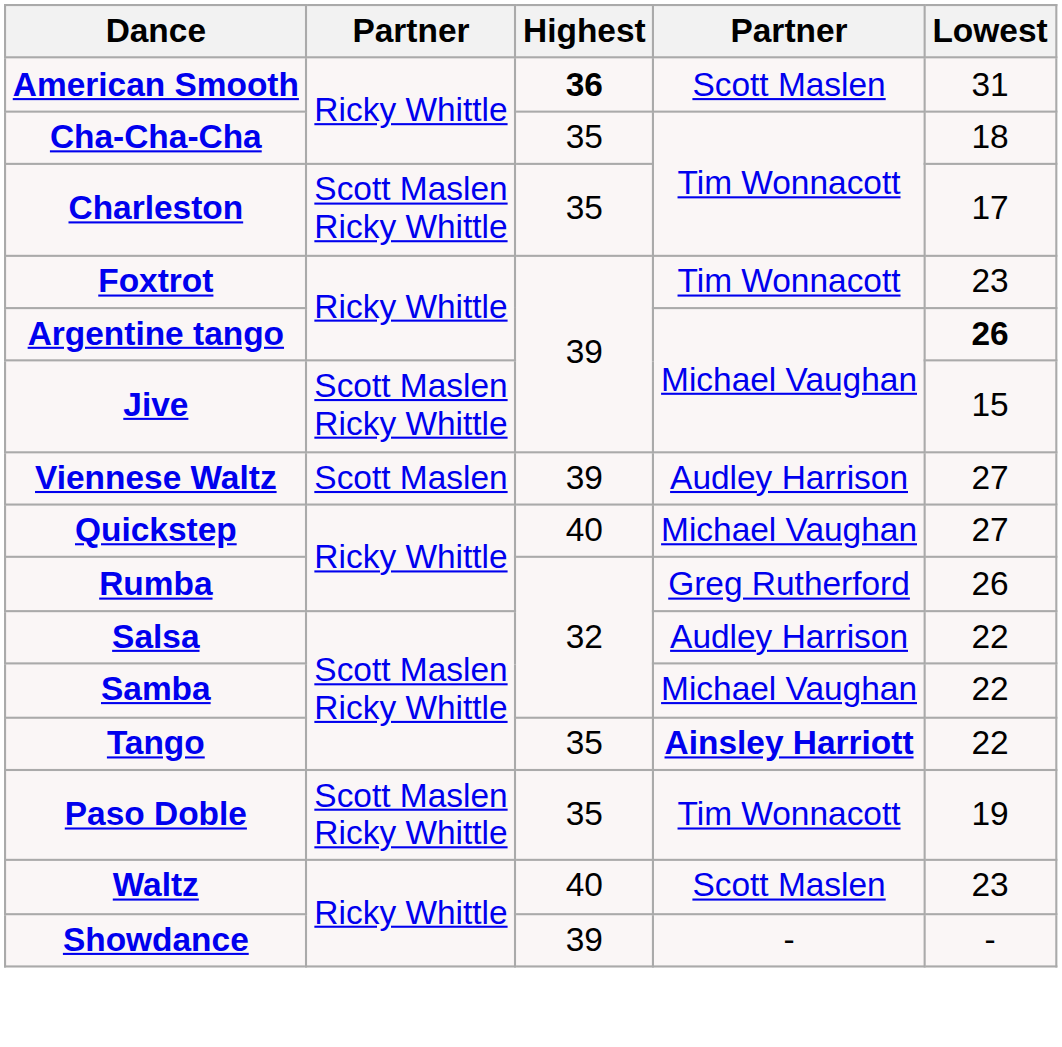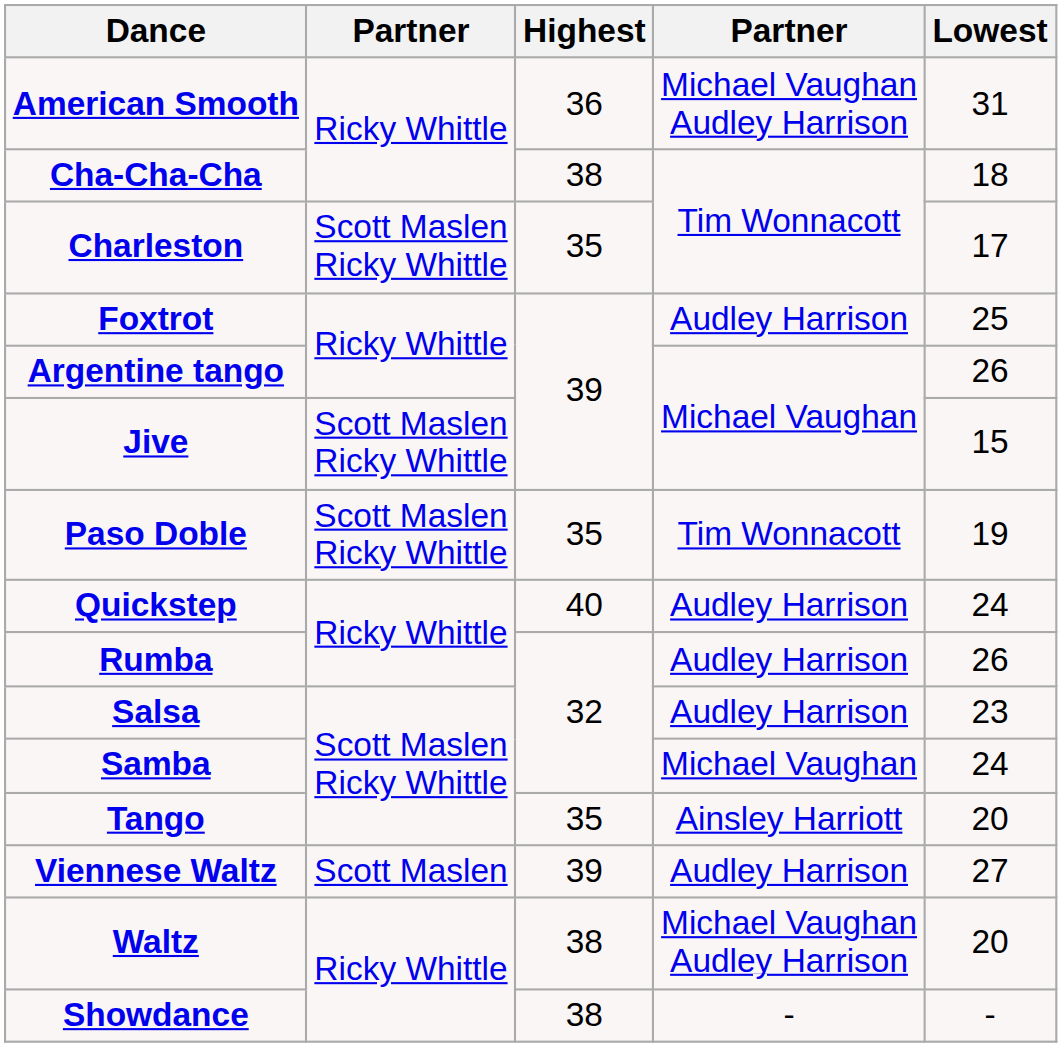(584, 84) bold -> (584, 102) normal
(789, 84) Scott Maslen -> (789, 102) Michael Vaughan Audley Harrison
(584, 137) 35 -> (584, 174) 38
(789, 280) Tim Wonnacott -> (789, 318) Audley Harrison
(990, 280) 23 -> (990, 318) 25
(990, 333) bold -> (990, 371) normal
rows swapped: (156, 814) <-> (156, 477)
(789, 530) Michael Vaughan -> (789, 605) Audley Harrison
(990, 530) 27 -> (990, 605) 24
(789, 583) Greg Rutherford -> (789, 658) Audley Harrison
(990, 636) 22 -> (990, 711) 23
(990, 689) 22 -> (990, 764) 24
(789, 742) bold -> (789, 817) normal
(990, 742) 22 -> (990, 817) 20
(584, 886) 40 -> (584, 942) 38
(789, 886) Scott Maslen -> (789, 942) Michael Vaughan Audley Harrison
(990, 886) 23 -> (990, 942) 20
(584, 939) 39 -> (584, 1014) 38
